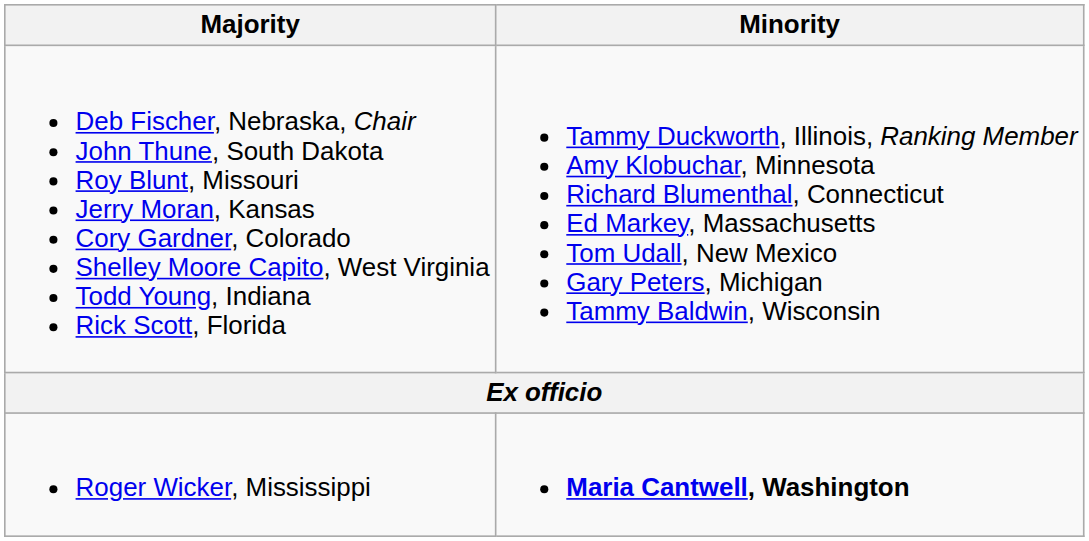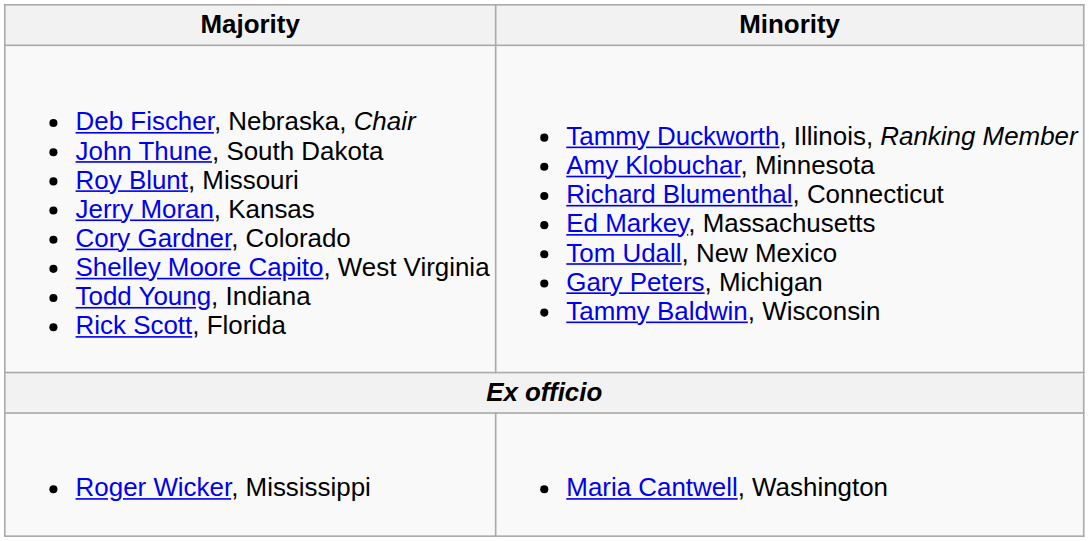(790, 489) bold -> (790, 489) normal
